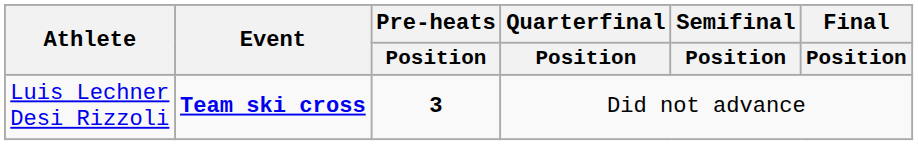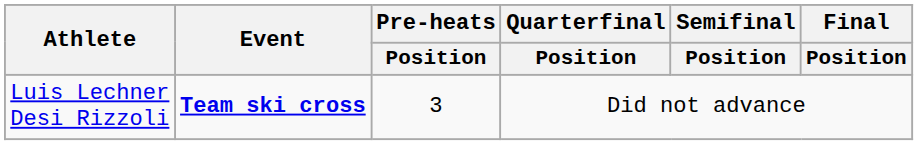(436, 107) bold -> (436, 107) normal
